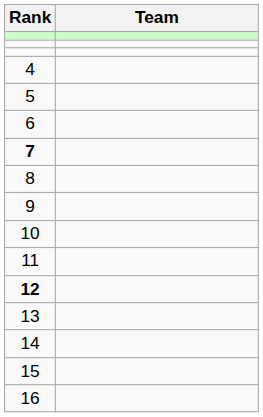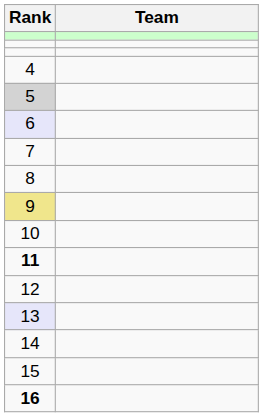(30, 96) no background -> (30, 96) lightgrey background
(30, 124) no background -> (30, 124) lavender background
(30, 151) bold -> (30, 151) normal
(30, 206) no background -> (30, 206) khaki background
(30, 261) normal -> (30, 261) bold
(30, 288) bold -> (30, 288) normal
(30, 316) no background -> (30, 316) lavender background
(30, 398) normal -> (30, 398) bold
